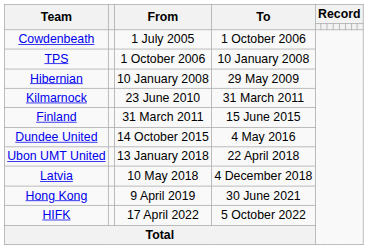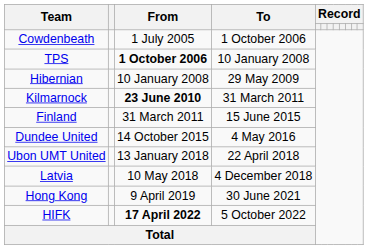(163, 59) normal -> (163, 59) bold
(163, 98) normal -> (163, 98) bold
(163, 215) normal -> (163, 215) bold
